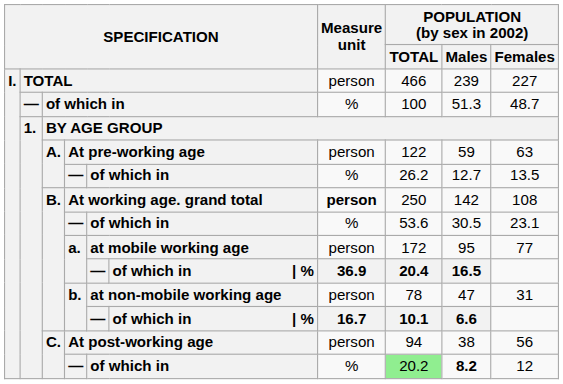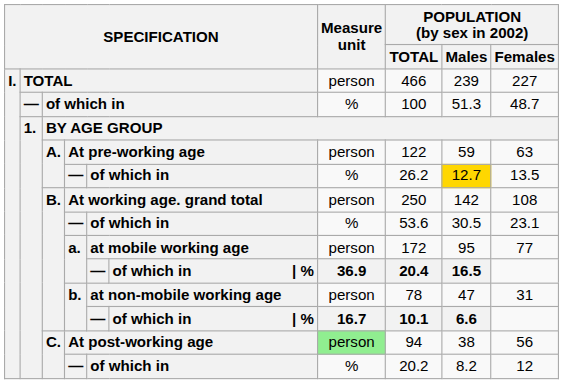(466, 175) no background -> (466, 175) gold background
(352, 199) bold -> (352, 199) normal
(352, 342) no background -> (352, 342) lightgreen background
(414, 366) lightgreen background -> (414, 366) no background
(466, 366) bold -> (466, 366) normal
